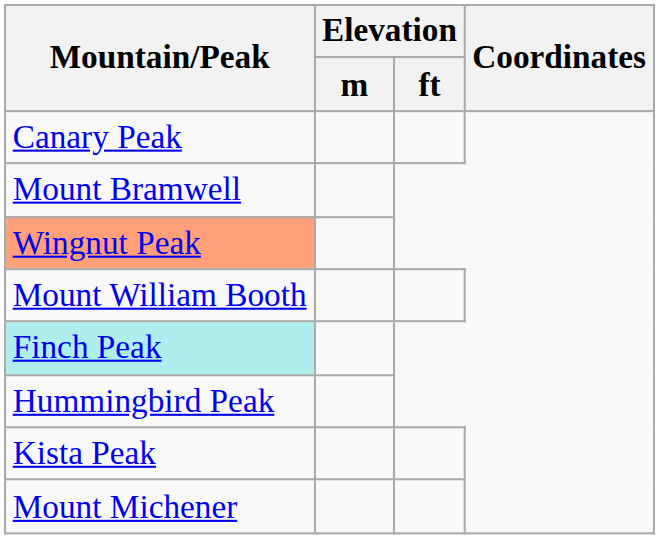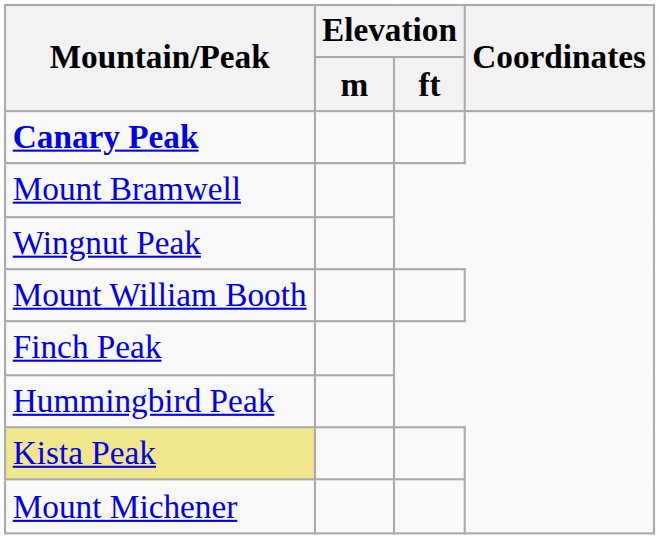(97, 136) normal -> (106, 136) bold
(107, 242) lightsalmon background -> (107, 242) no background
(87, 347) paleturquoise background -> (87, 347) no background
(84, 453) no background -> (84, 453) khaki background
